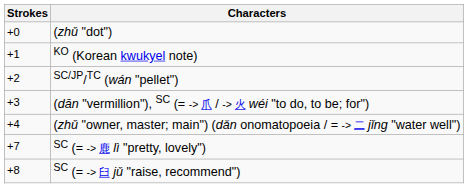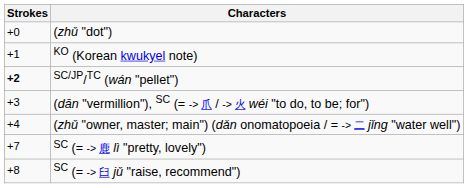(13, 78) normal -> (13, 78) bold
